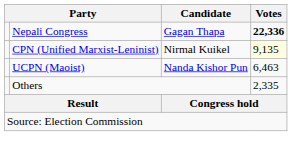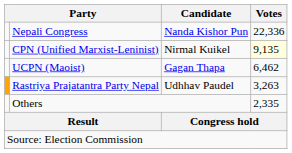(194, 31) Gagan Thapa -> (206, 31) Nanda Kishor Pun
(269, 31) bold -> (269, 31) normal
(206, 67) Nanda Kishor Pun -> (194, 67) Gagan Thapa
(266, 67) 6,463 -> (266, 67) 6,462
+ row: (86, 85)
